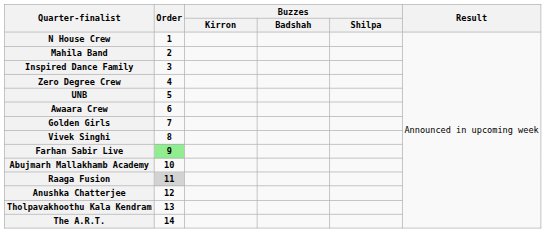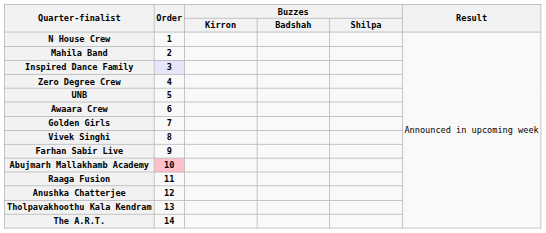(169, 67) no background -> (169, 67) lavender background
(169, 151) lightgreen background -> (169, 151) no background
(169, 165) no background -> (169, 165) pink background
(169, 179) lightgrey background -> (169, 179) no background
